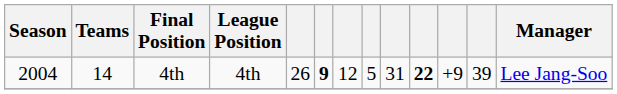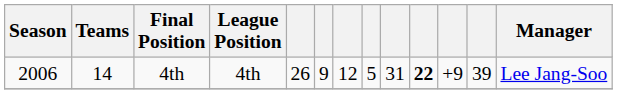(38, 72) 2004 -> (38, 72) 2006
(324, 72) bold -> (324, 72) normal
